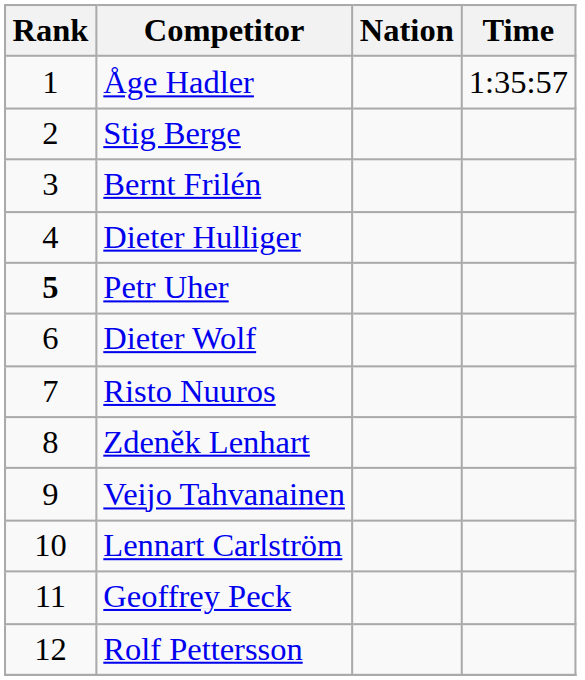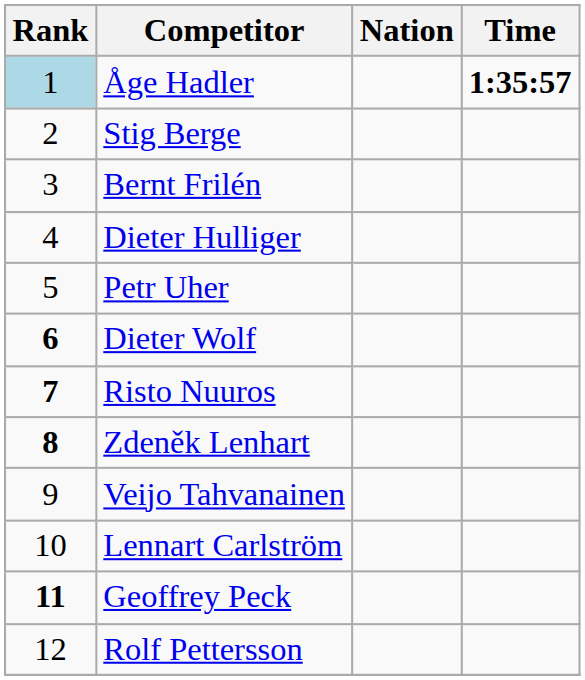(50, 81) no background -> (50, 81) lightblue background
(518, 81) normal -> (520, 81) bold
(50, 287) bold -> (50, 287) normal
(50, 339) normal -> (50, 339) bold
(50, 390) normal -> (50, 390) bold
(50, 442) normal -> (50, 442) bold
(50, 596) normal -> (50, 596) bold
